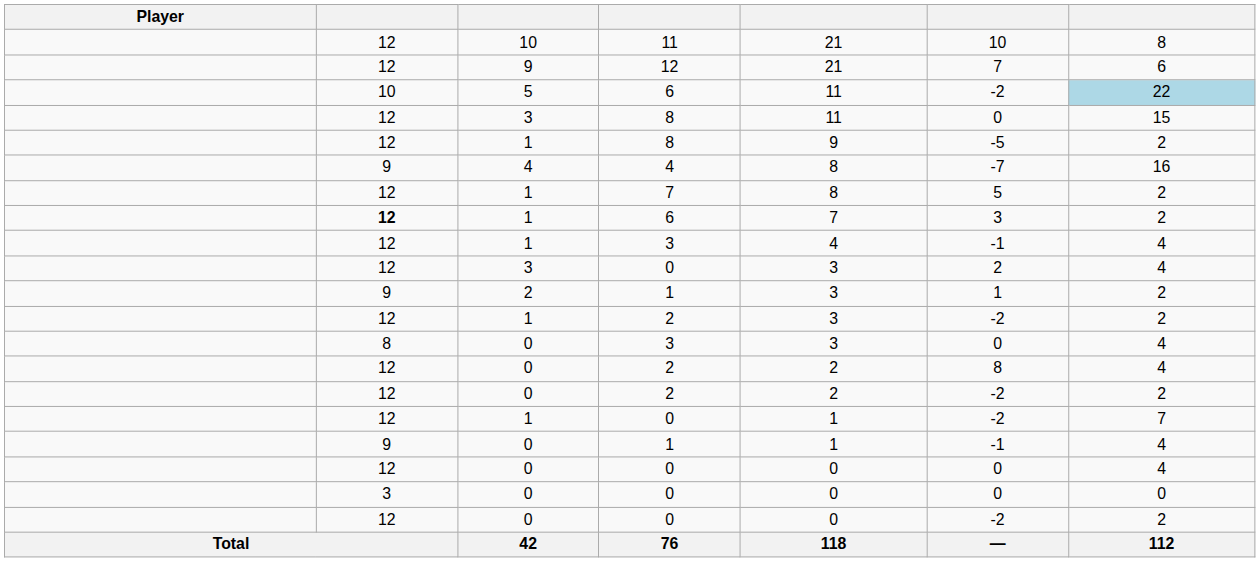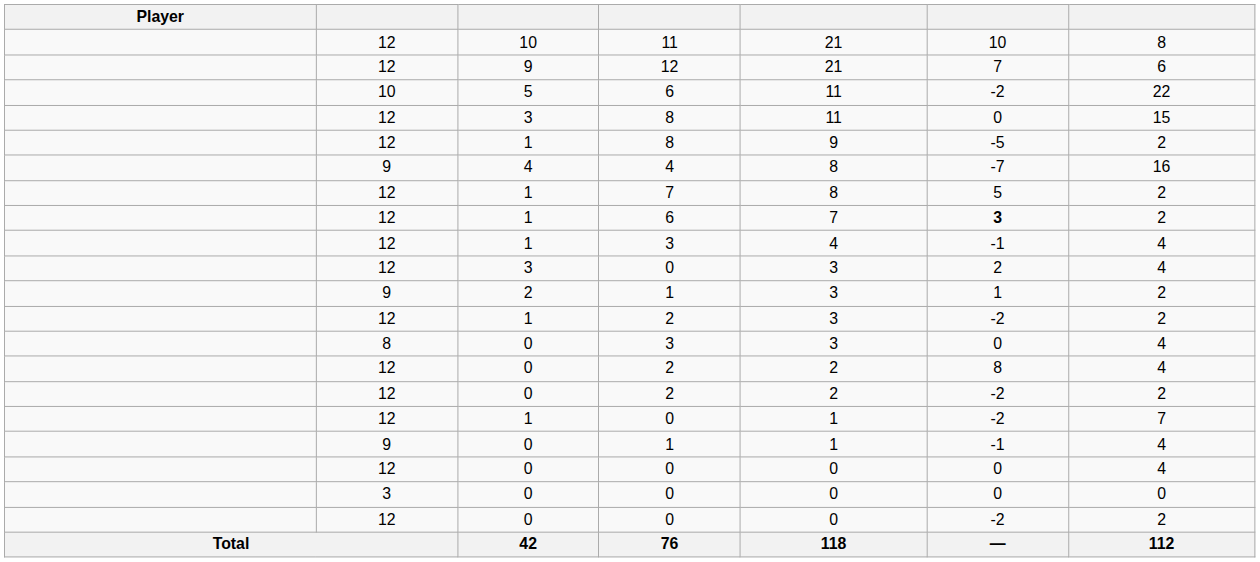(1162, 92) lightblue background -> (1162, 92) no background
(387, 218) bold -> (387, 218) normal
(998, 218) normal -> (998, 218) bold
